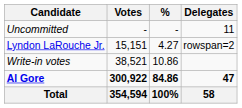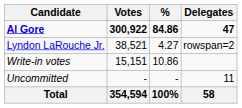rows swapped: (26, 78) <-> (37, 29)
(131, 45) 15,151 -> (131, 45) 38,521
(131, 62) 38,521 -> (131, 62) 15,151
